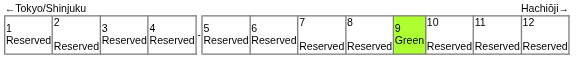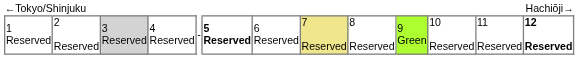(124, 35) no background -> (124, 35) lightgrey background
(226, 35) normal -> (227, 35) bold
(322, 35) no background -> (324, 35) khaki background
(545, 35) normal -> (549, 35) bold
